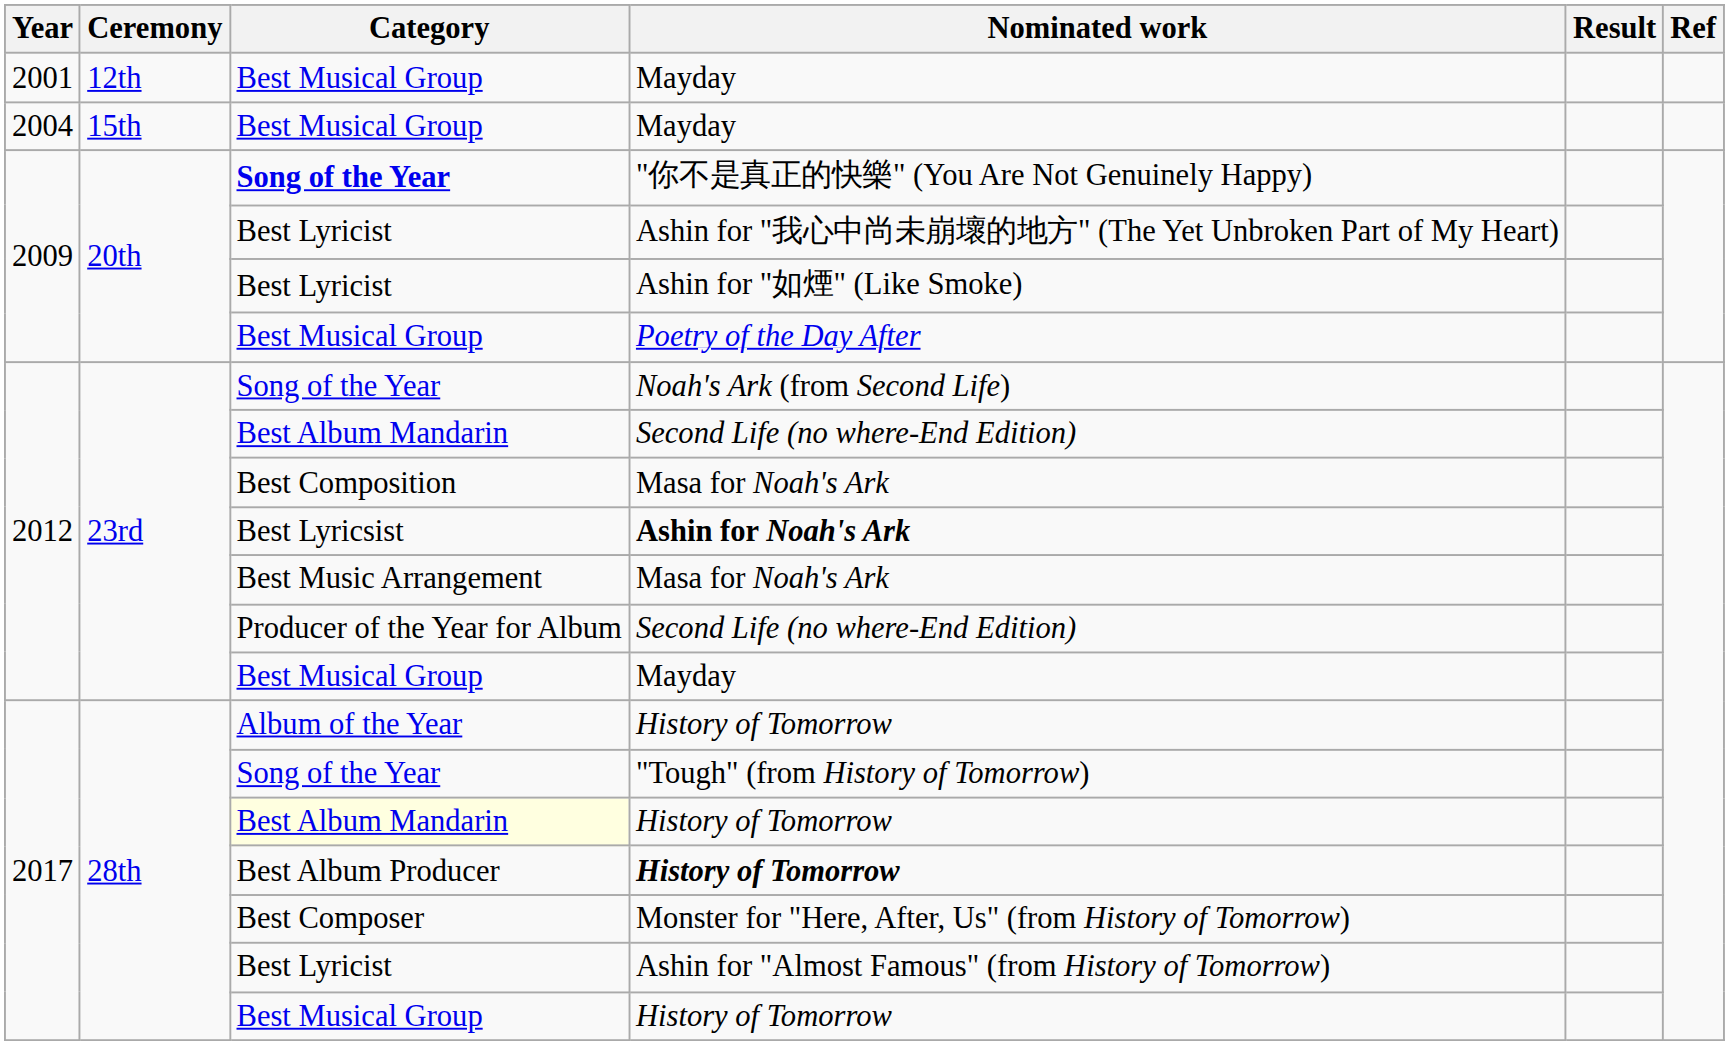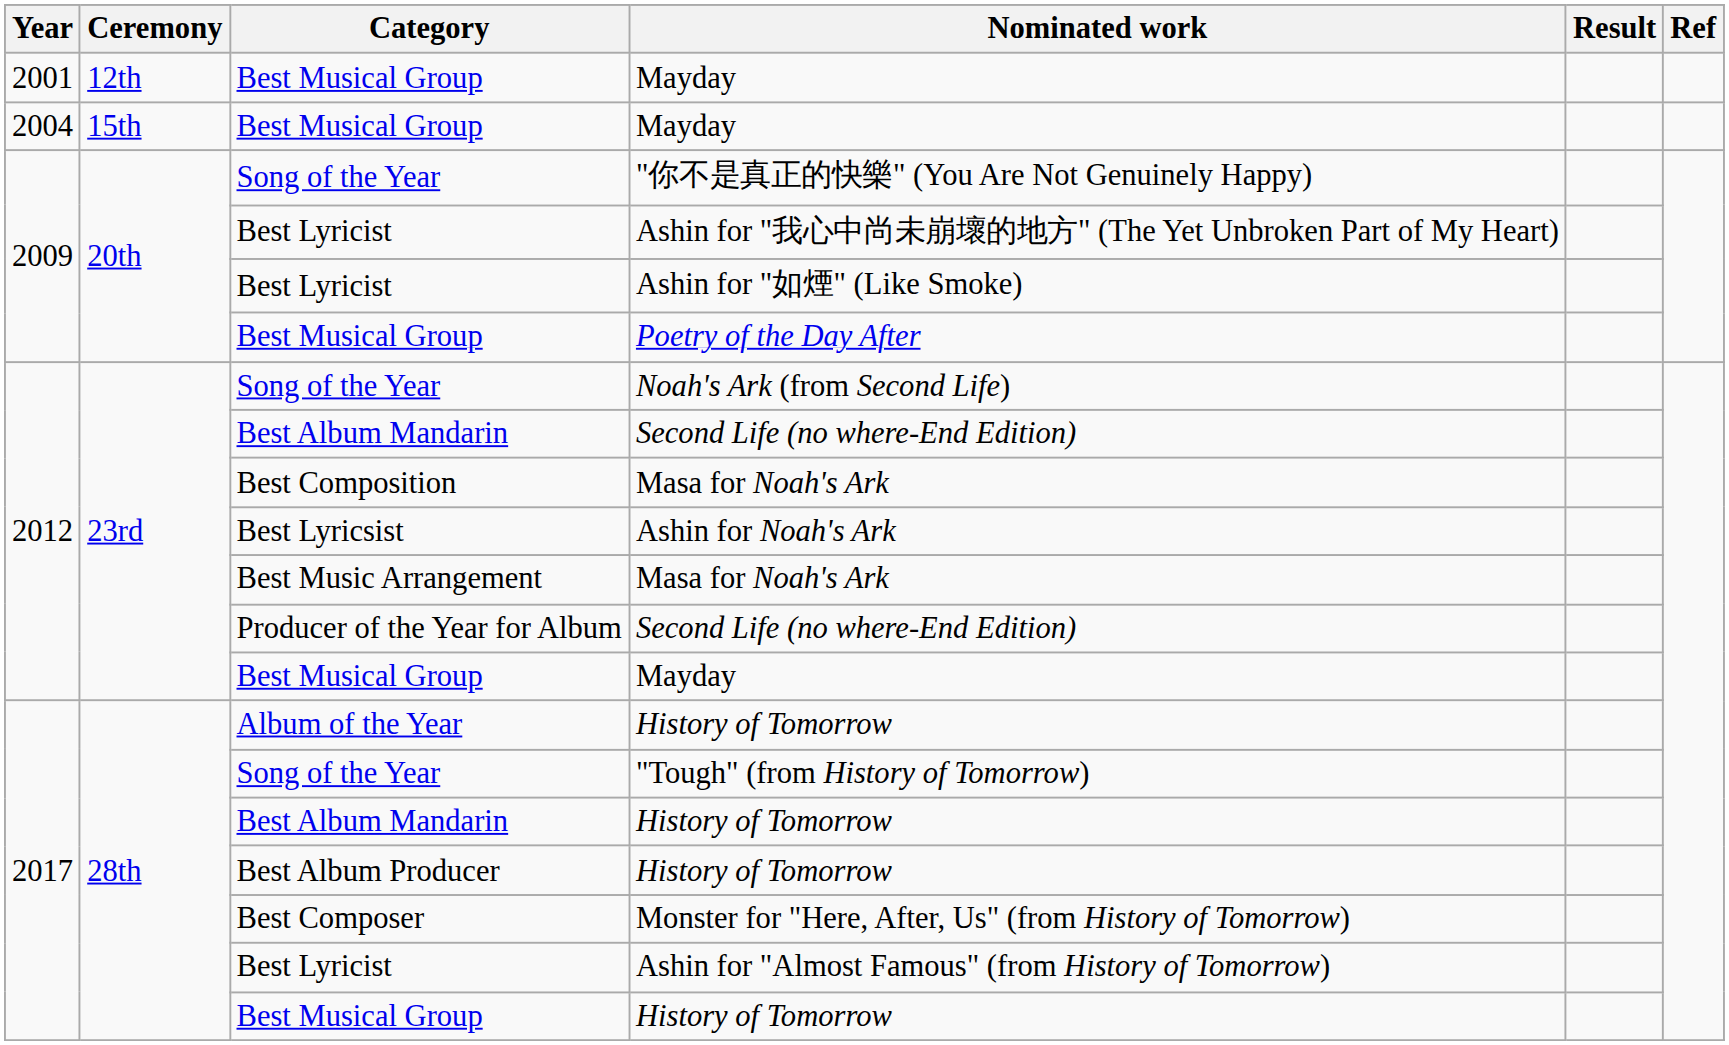(343, 176) bold -> (338, 176) normal
(773, 530) bold -> (766, 530) normal
(372, 821) lightyellow background -> (372, 821) no background
(768, 869) bold -> (764, 869) normal
